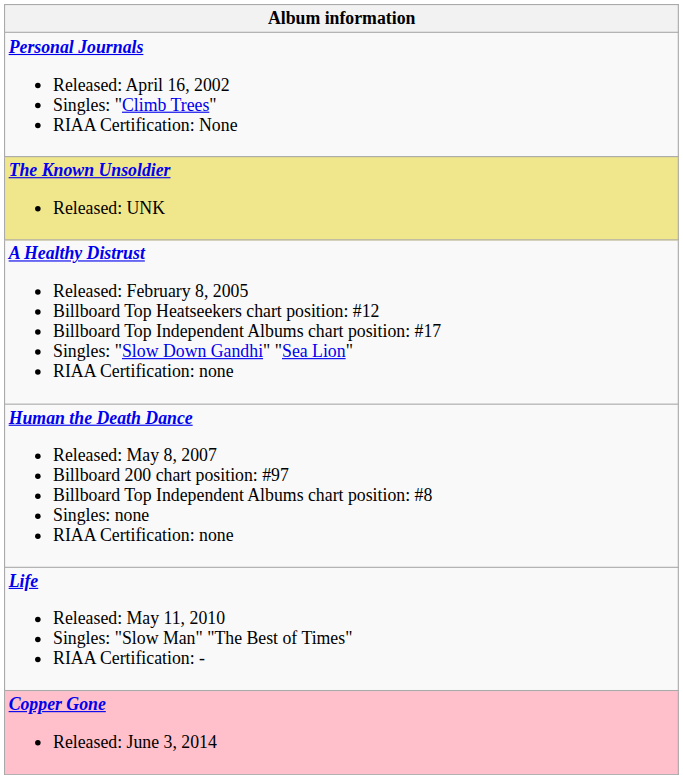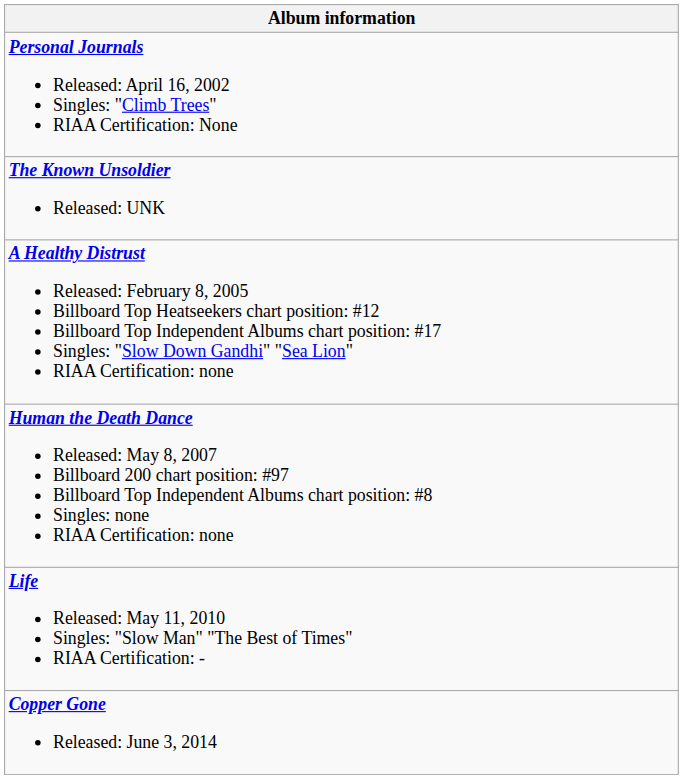(342, 189) khaki background -> (342, 189) no background
(342, 724) pink background -> (342, 724) no background
